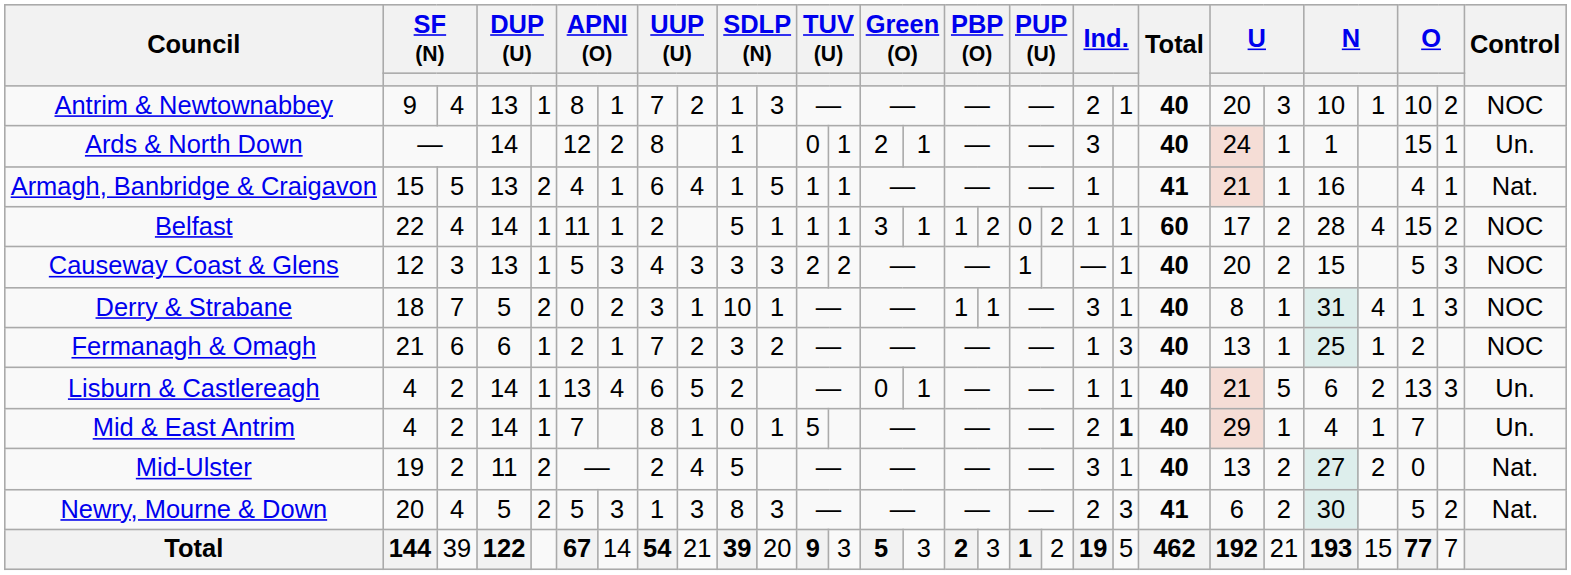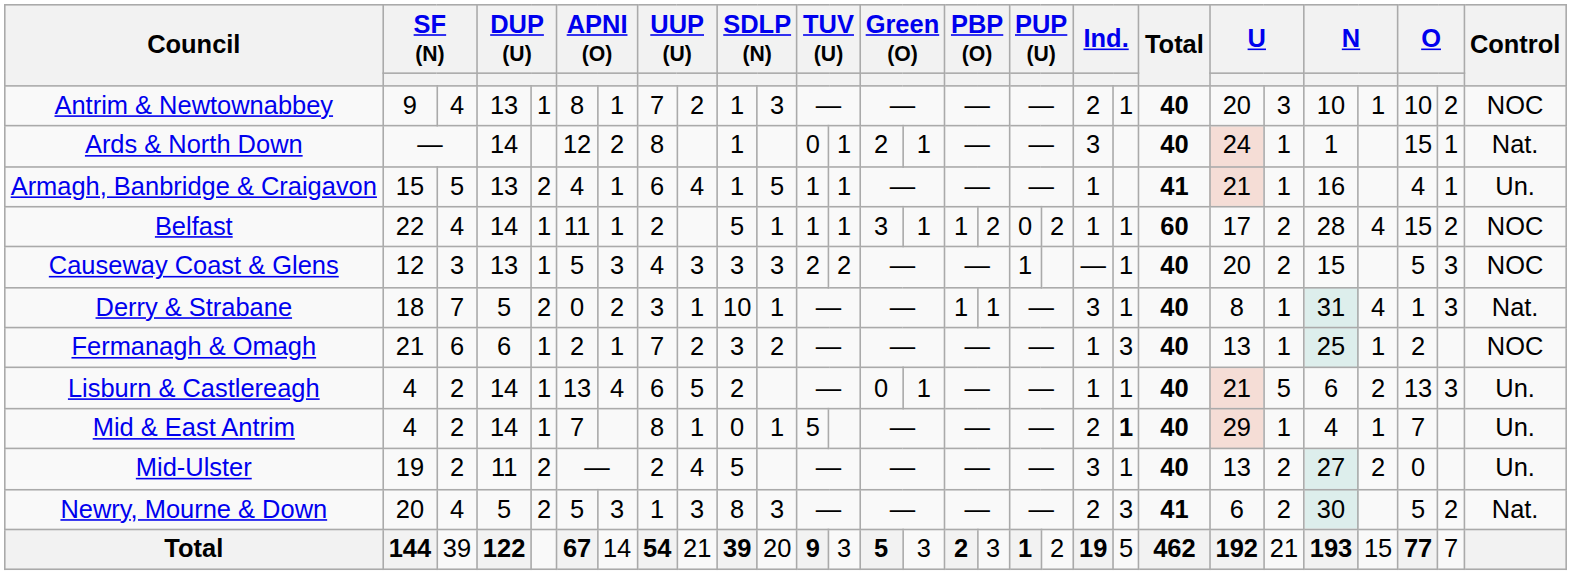(1515, 145) Un. -> (1515, 145) Nat.
(1515, 186) Nat. -> (1515, 186) Un.
(1515, 307) NOC -> (1515, 307) Nat.
(1515, 468) Nat. -> (1515, 468) Un.
